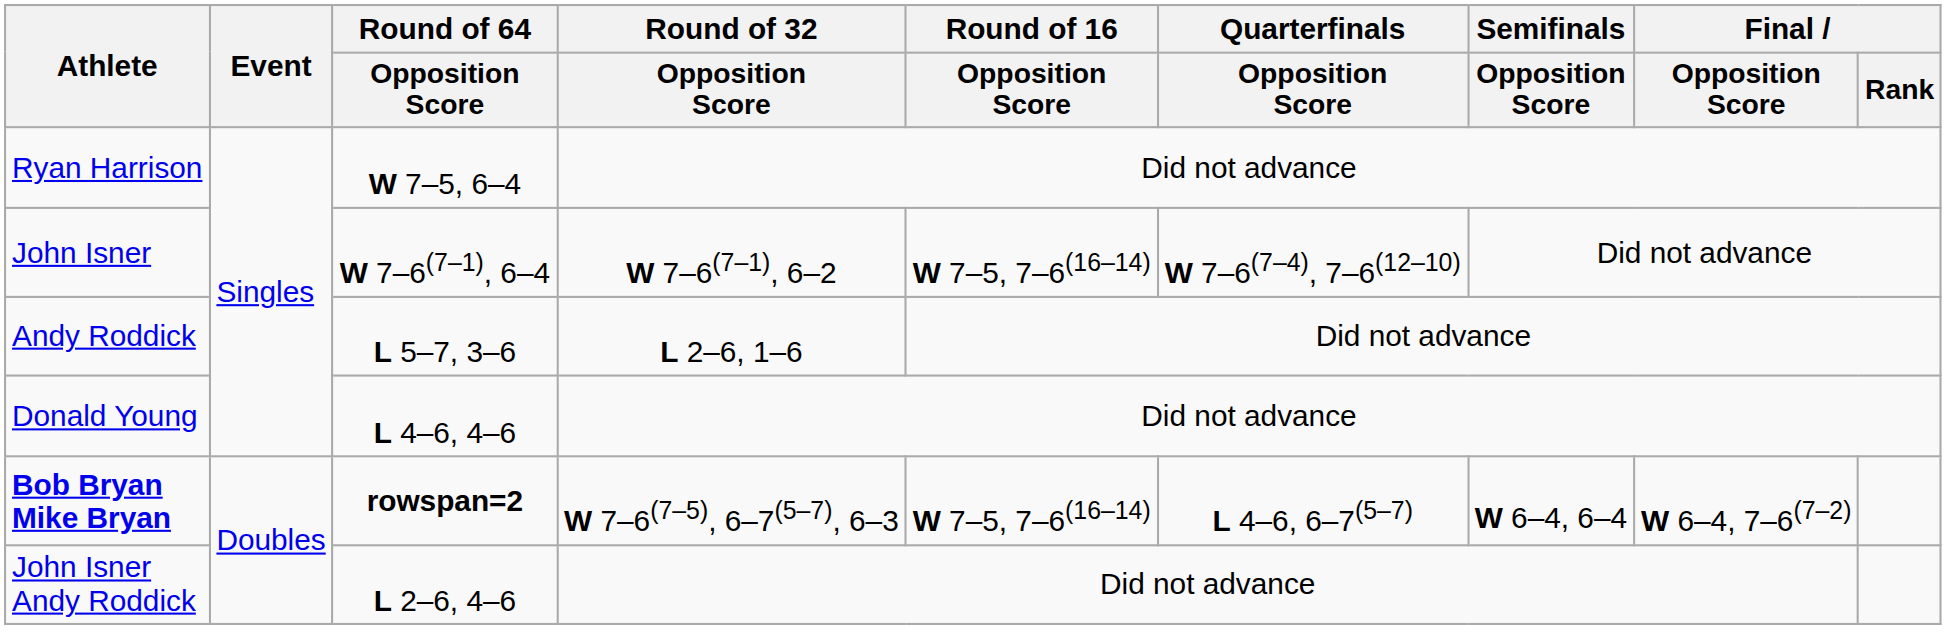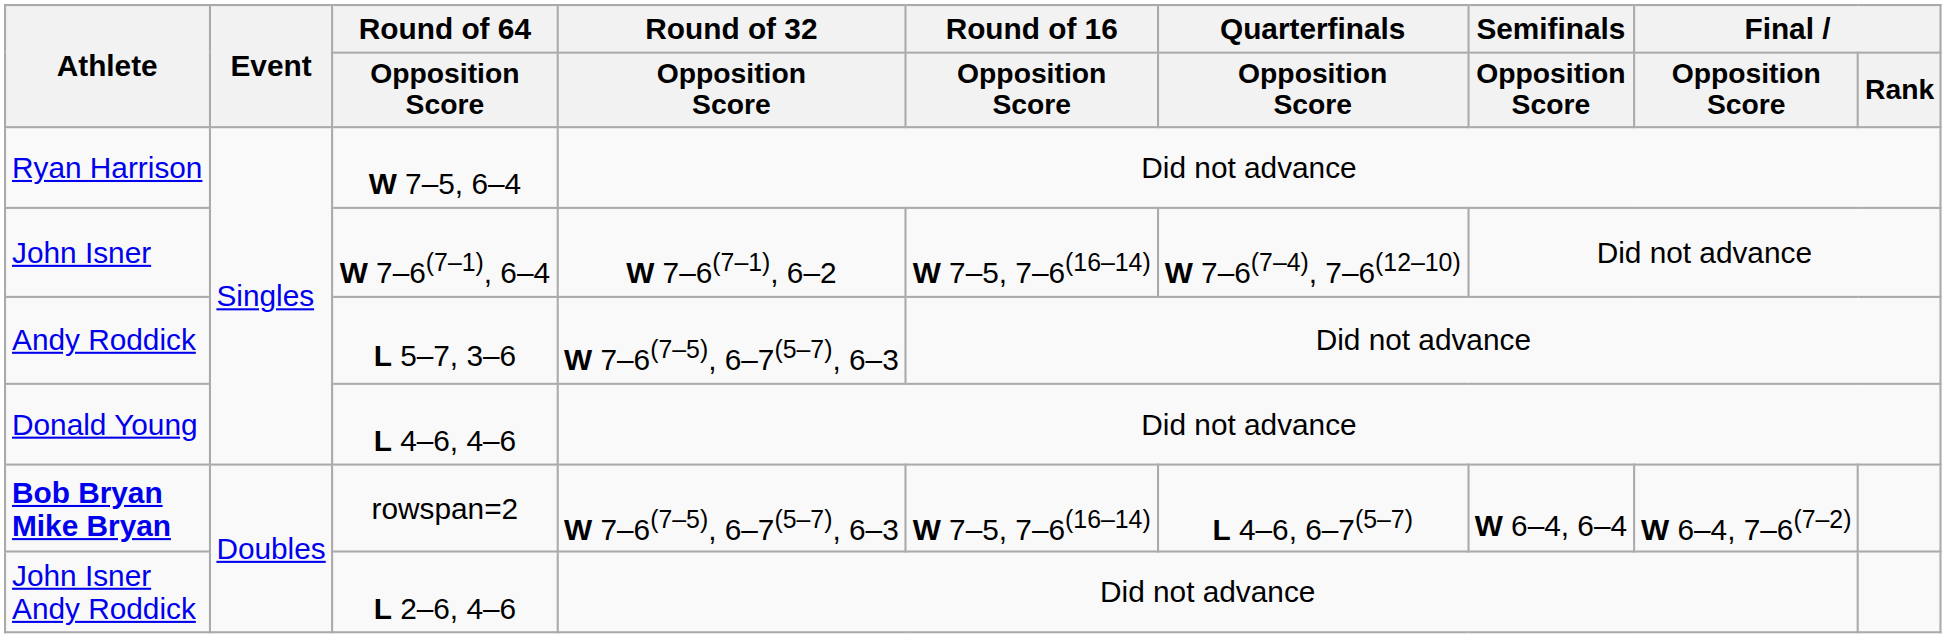(731, 353) L 2–6, 1–6 -> (731, 357) W 7–6(7–5), 6–7(5–7), 6–3
(445, 501) bold -> (445, 509) normal
